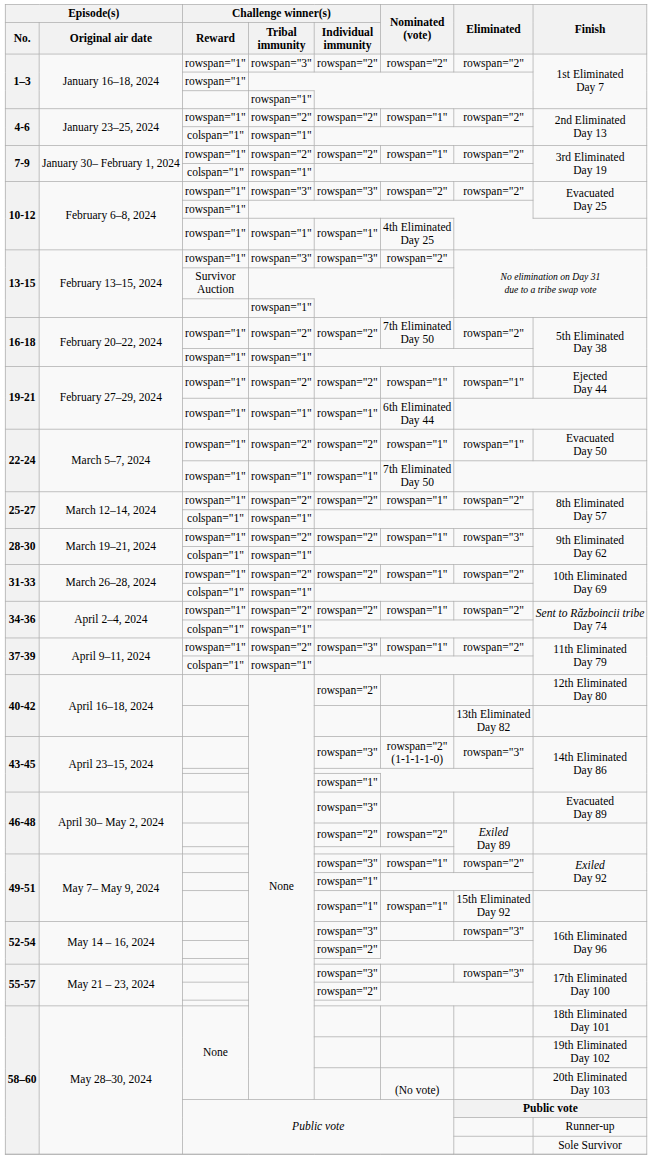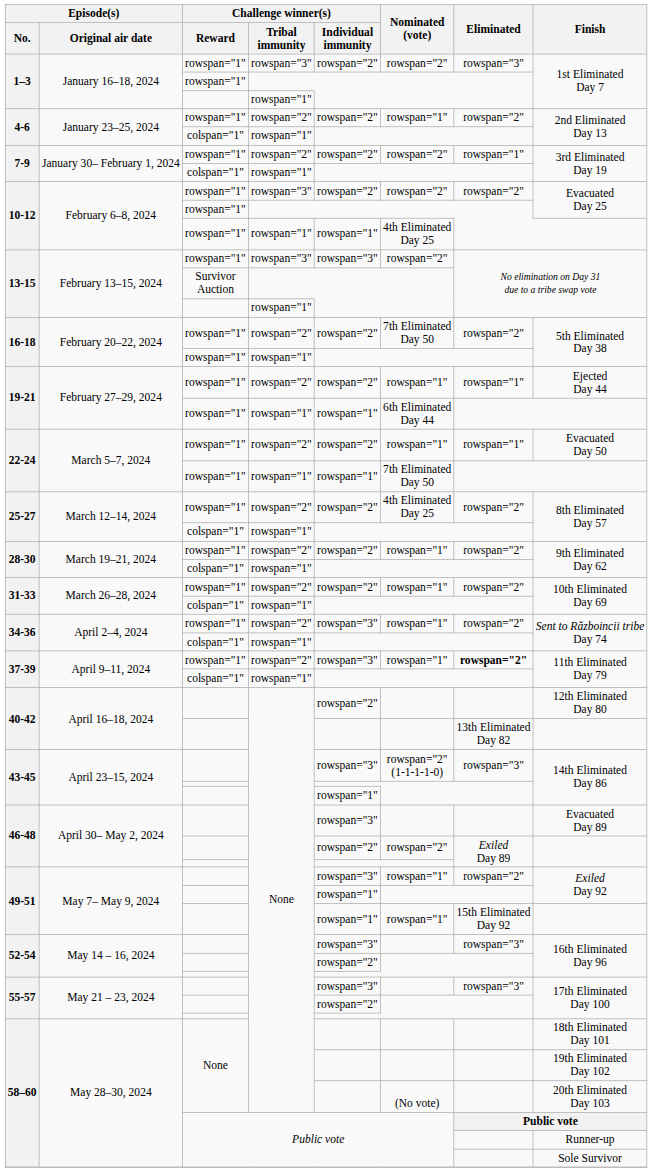(494, 63) rowspan="2" -> (494, 63) rowspan="3"
(417, 154) rowspan="1" -> (417, 154) rowspan="2"
(494, 154) rowspan="2" -> (494, 154) rowspan="1"
(347, 191) rowspan="3" -> (347, 191) rowspan="2"
(417, 500) rowspan="1" -> (417, 507) 4th Eliminated Day 25
(494, 537) rowspan="3" -> (494, 550) rowspan="2"
(347, 610) rowspan="2" -> (347, 623) rowspan="3"
(494, 647) normal -> (494, 660) bold
